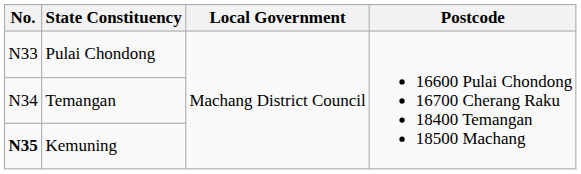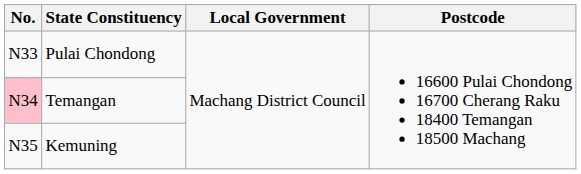(23, 99) no background -> (23, 99) pink background
(23, 145) bold -> (23, 145) normal
